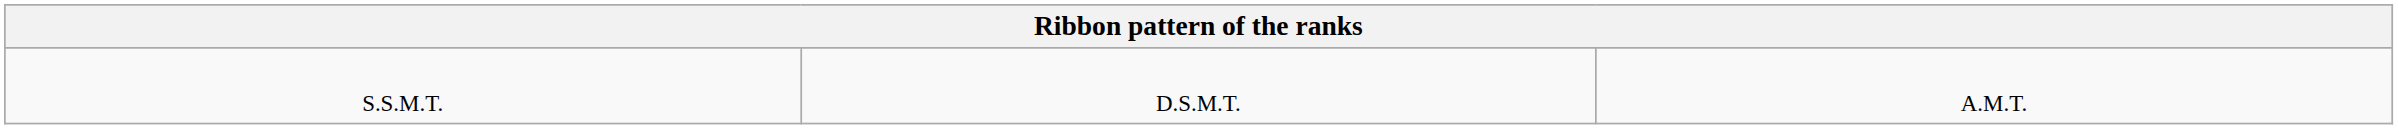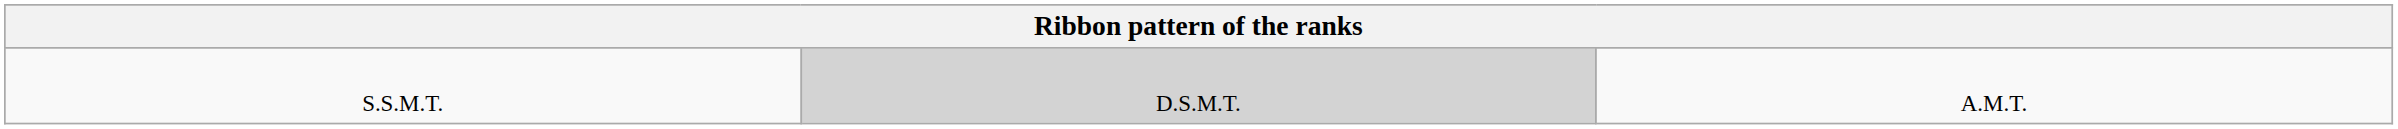(1198, 102) no background -> (1198, 102) lightgrey background
